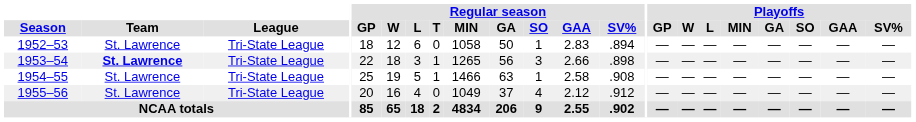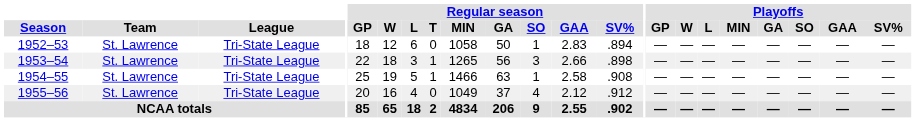(142, 60) bold -> (140, 60) normal
